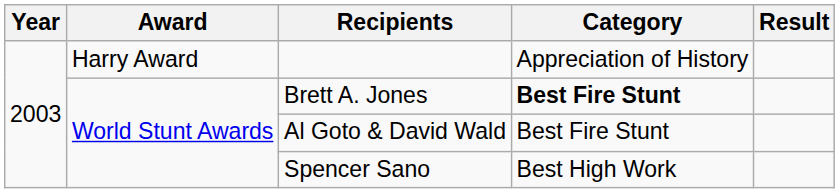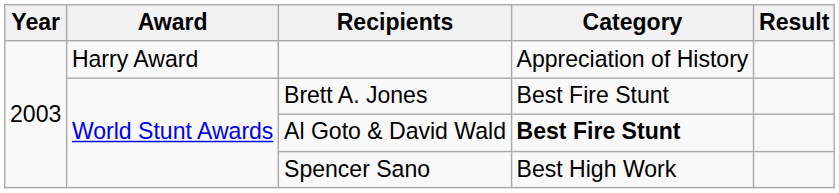(599, 95) bold -> (593, 95) normal
(593, 132) normal -> (599, 132) bold
